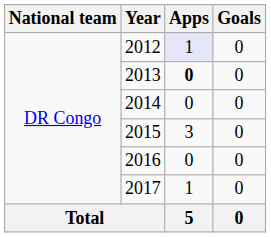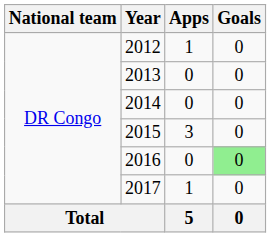(189, 47) lavender background -> (189, 47) no background
(189, 75) bold -> (189, 75) normal
(239, 160) no background -> (239, 160) lightgreen background
